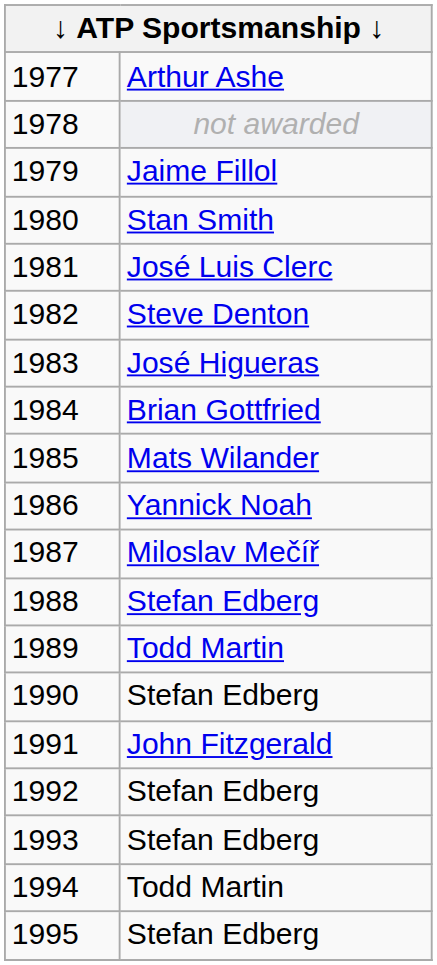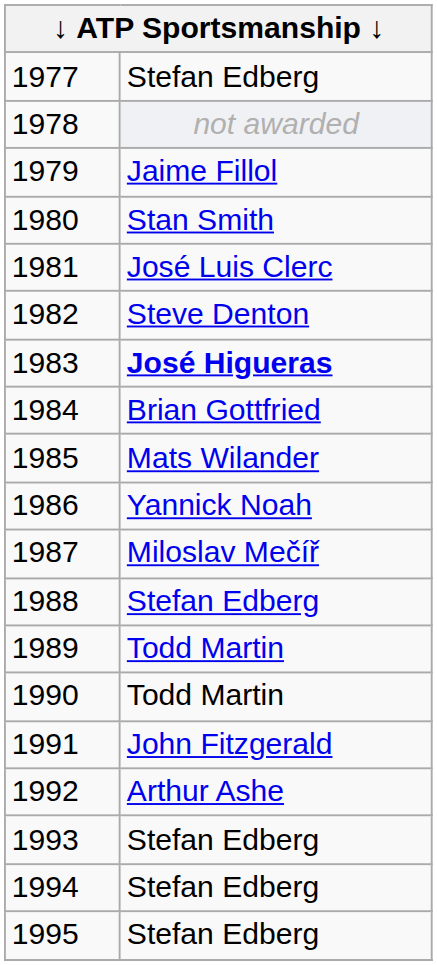(205, 76) Arthur Ashe -> (223, 76) Stefan Edberg
(223, 362) normal -> (230, 362) bold
(223, 696) Stefan Edberg -> (205, 696) Todd Martin
(223, 791) Stefan Edberg -> (205, 791) Arthur Ashe
(205, 887) Todd Martin -> (223, 887) Stefan Edberg
